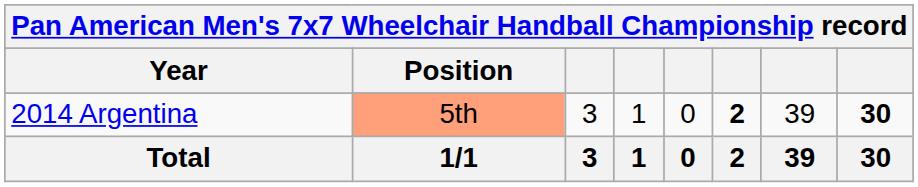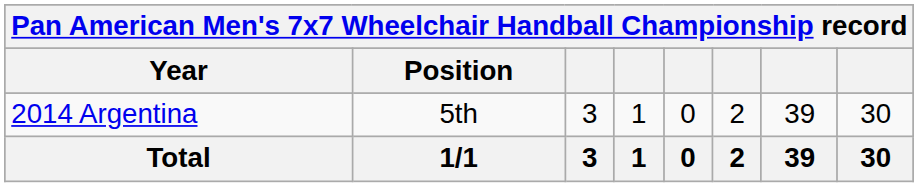(459, 114) lightsalmon background -> (459, 114) no background
(737, 114) bold -> (737, 114) normal
(876, 114) bold -> (876, 114) normal
